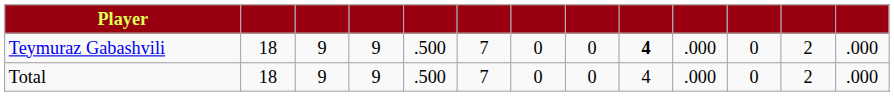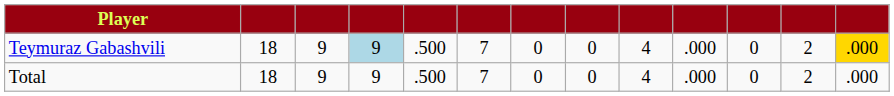(376, 47) no background -> (376, 47) lightblue background
(646, 47) bold -> (646, 47) normal
(862, 47) no background -> (862, 47) gold background
